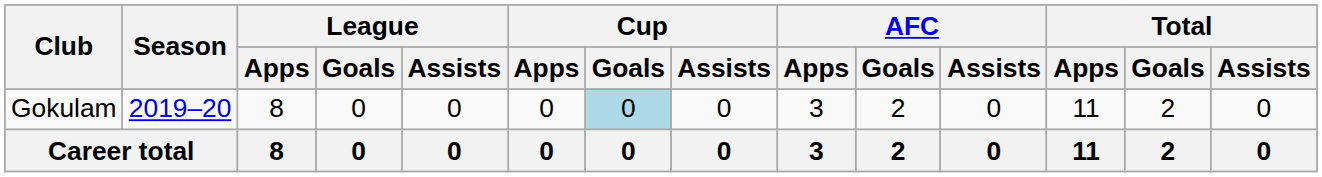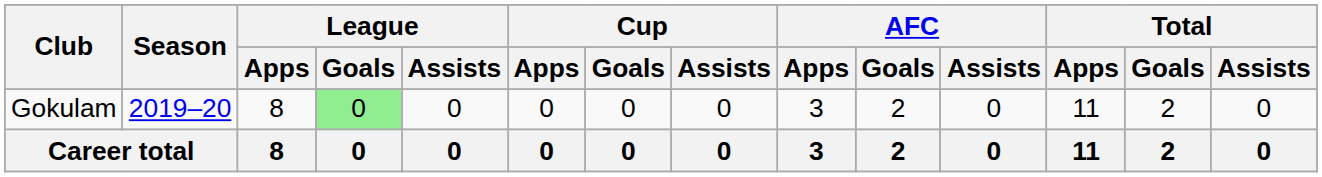(359, 109) no background -> (359, 109) lightgreen background
(628, 109) lightblue background -> (628, 109) no background
